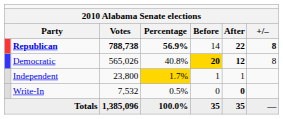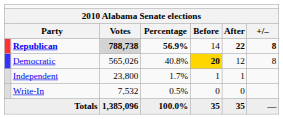(124, 46) no background -> (124, 46) lightgrey background
(240, 61) bold -> (240, 61) normal
(179, 76) gold background -> (179, 76) no background
(242, 91) bold -> (242, 91) normal
